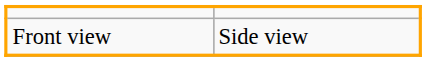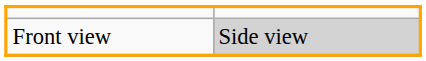(263, 36) no background -> (263, 36) lightgrey background
